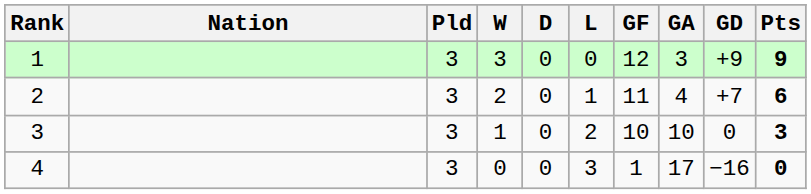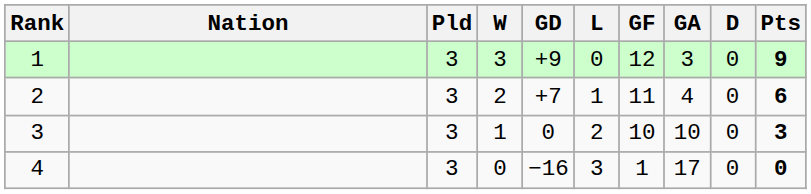columns swapped: (545, 23) <-> (730, 23)
